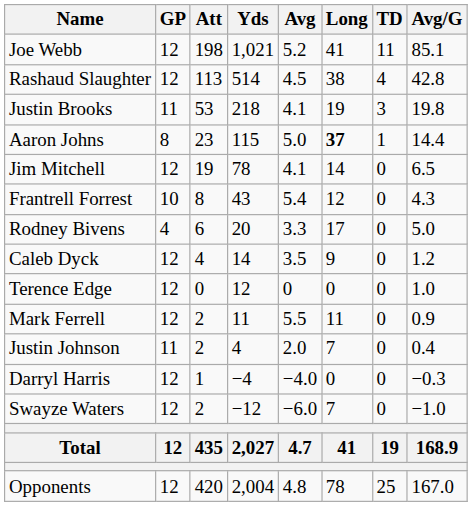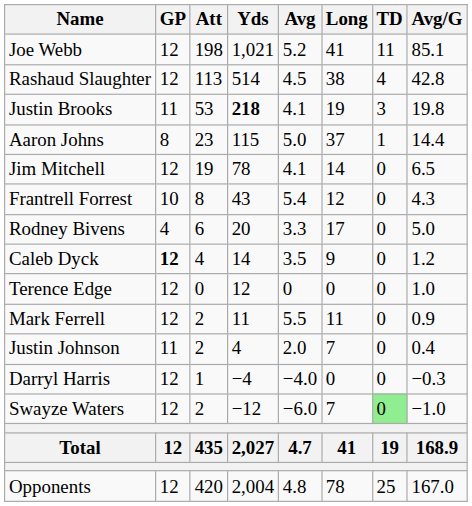(246, 109) normal -> (246, 109) bold
(335, 139) bold -> (335, 139) normal
(169, 259) normal -> (169, 259) bold
(381, 408) no background -> (381, 408) lightgreen background
